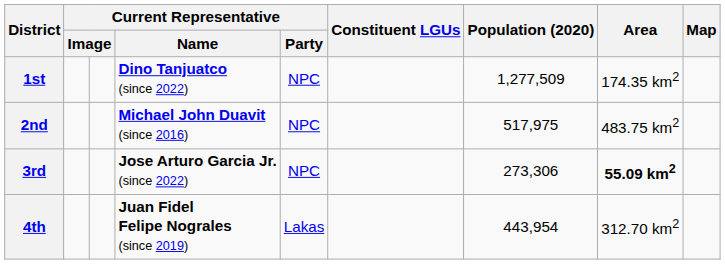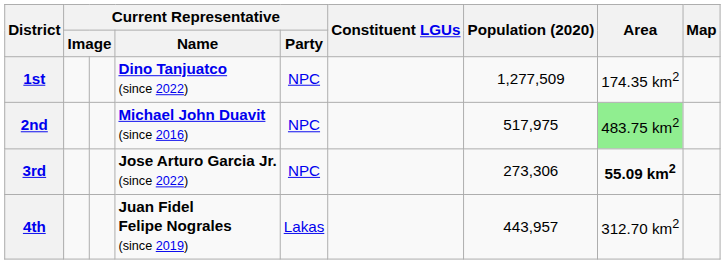(640, 125) no background -> (640, 125) lightgreen background
(531, 226) 443,954 -> (531, 226) 443,957
